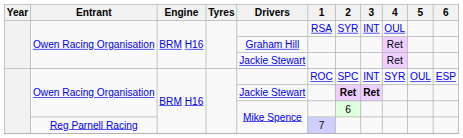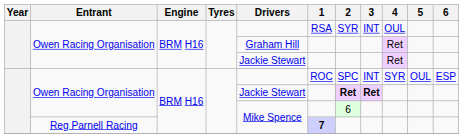(321, 125) normal -> (321, 125) bold
